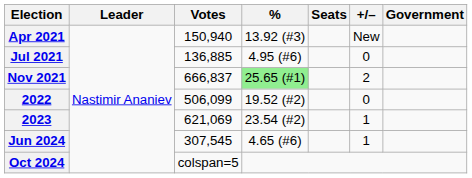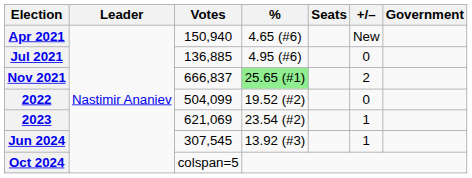(275, 36) 13.92 (#3) -> (275, 36) 4.65 (#6)
(208, 99) 506,099 -> (208, 99) 504,099
(275, 141) 4.65 (#6) -> (275, 141) 13.92 (#3)
